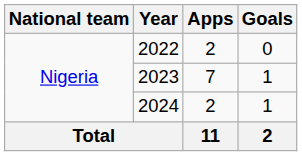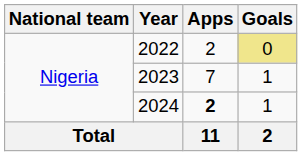(267, 48) no background -> (267, 48) khaki background
(210, 106) normal -> (210, 106) bold
